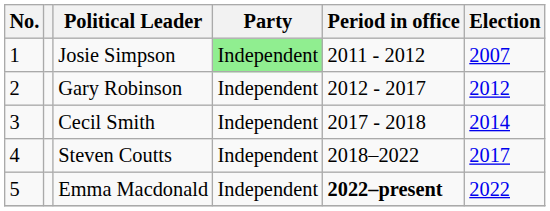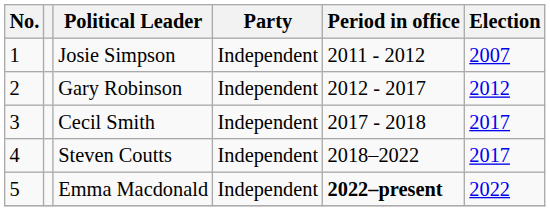(268, 55) lightgreen background -> (268, 55) no background
(490, 122) 2014 -> (490, 122) 2017
